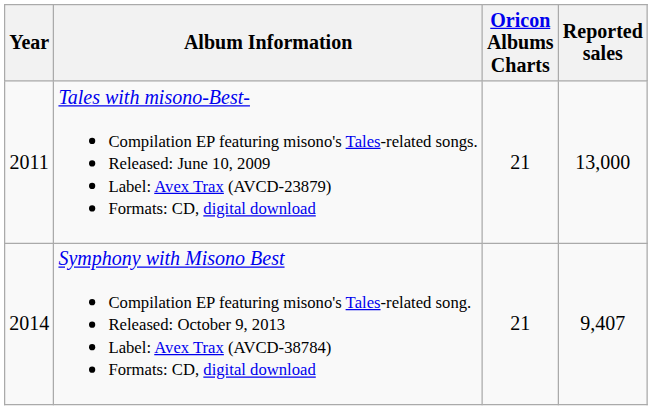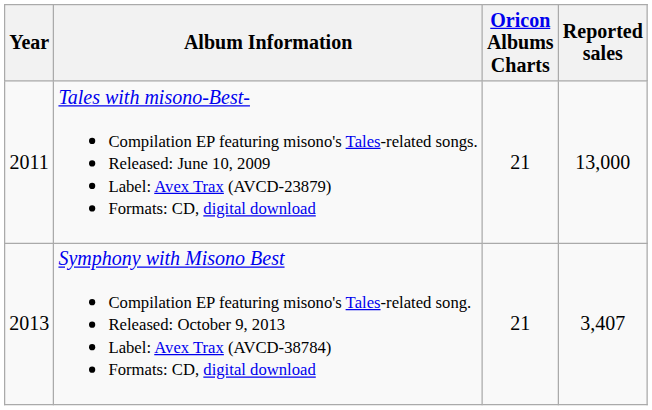(29, 323) 2014 -> (29, 323) 2013
(603, 323) 9,407 -> (603, 323) 3,407
